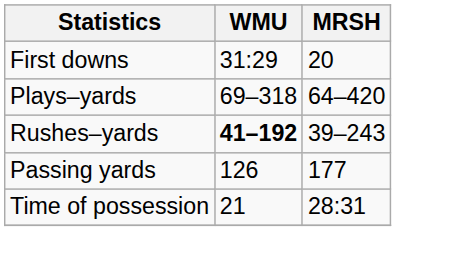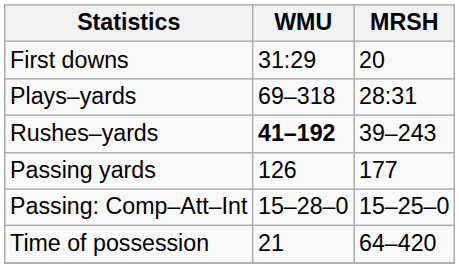(347, 96) 64–420 -> (388, 96) 28:31
+ row: (129, 207)
(337, 207) 28:31 -> (398, 243) 64–420
